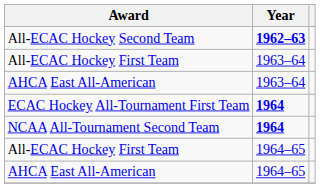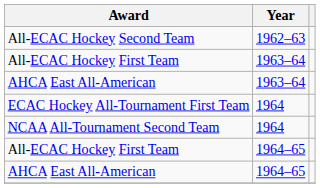(281, 37) bold -> (281, 37) normal
(270, 104) bold -> (270, 104) normal
(270, 127) bold -> (270, 127) normal
